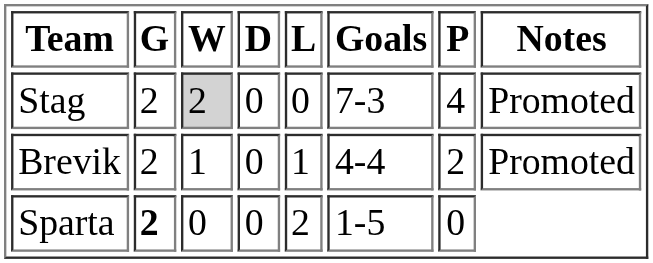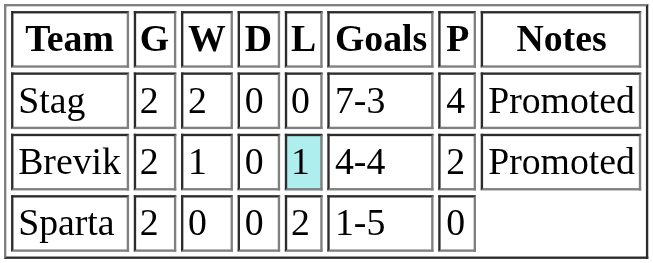(198, 100) lightgrey background -> (198, 100) no background
(300, 161) no background -> (300, 161) paleturquoise background
(149, 222) bold -> (149, 222) normal
